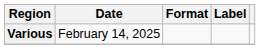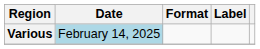(109, 34) no background -> (109, 34) lightblue background
